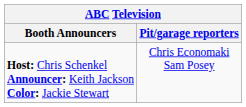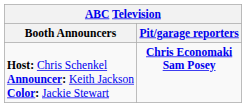(189, 59) normal -> (189, 59) bold
